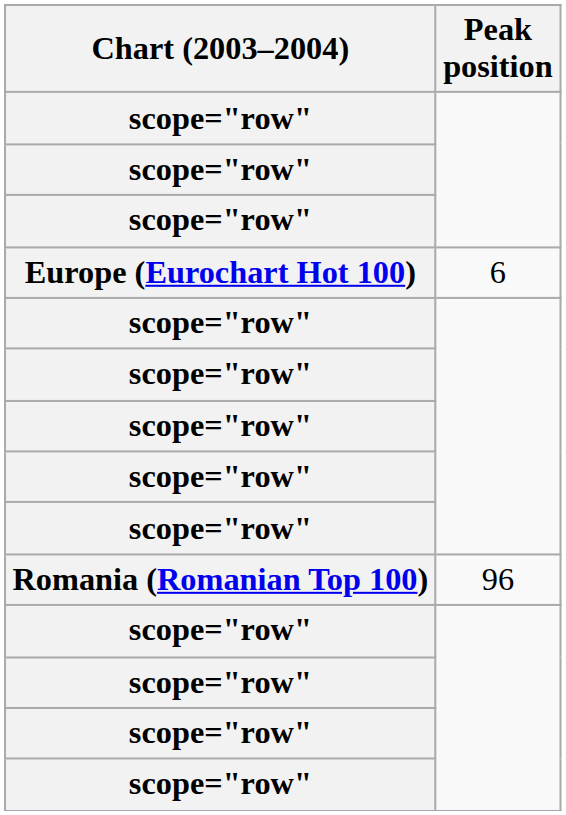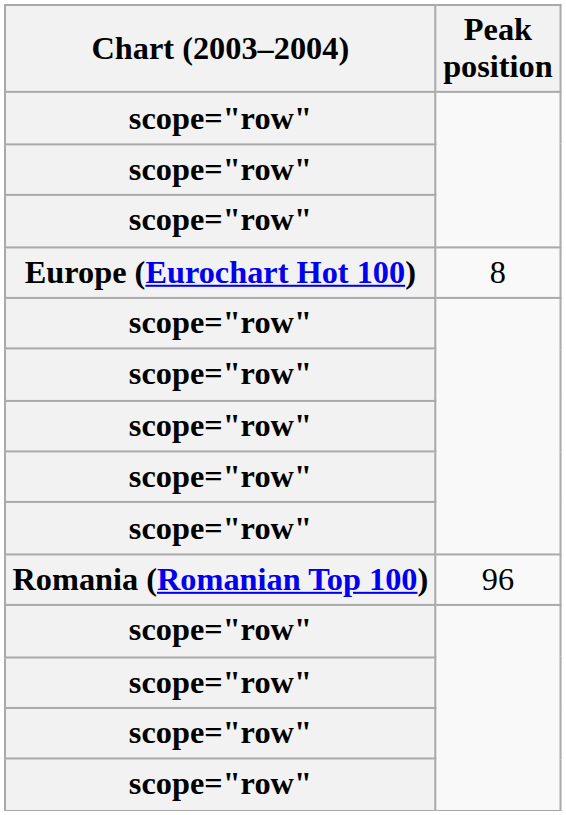(498, 271) 6 -> (498, 271) 8
